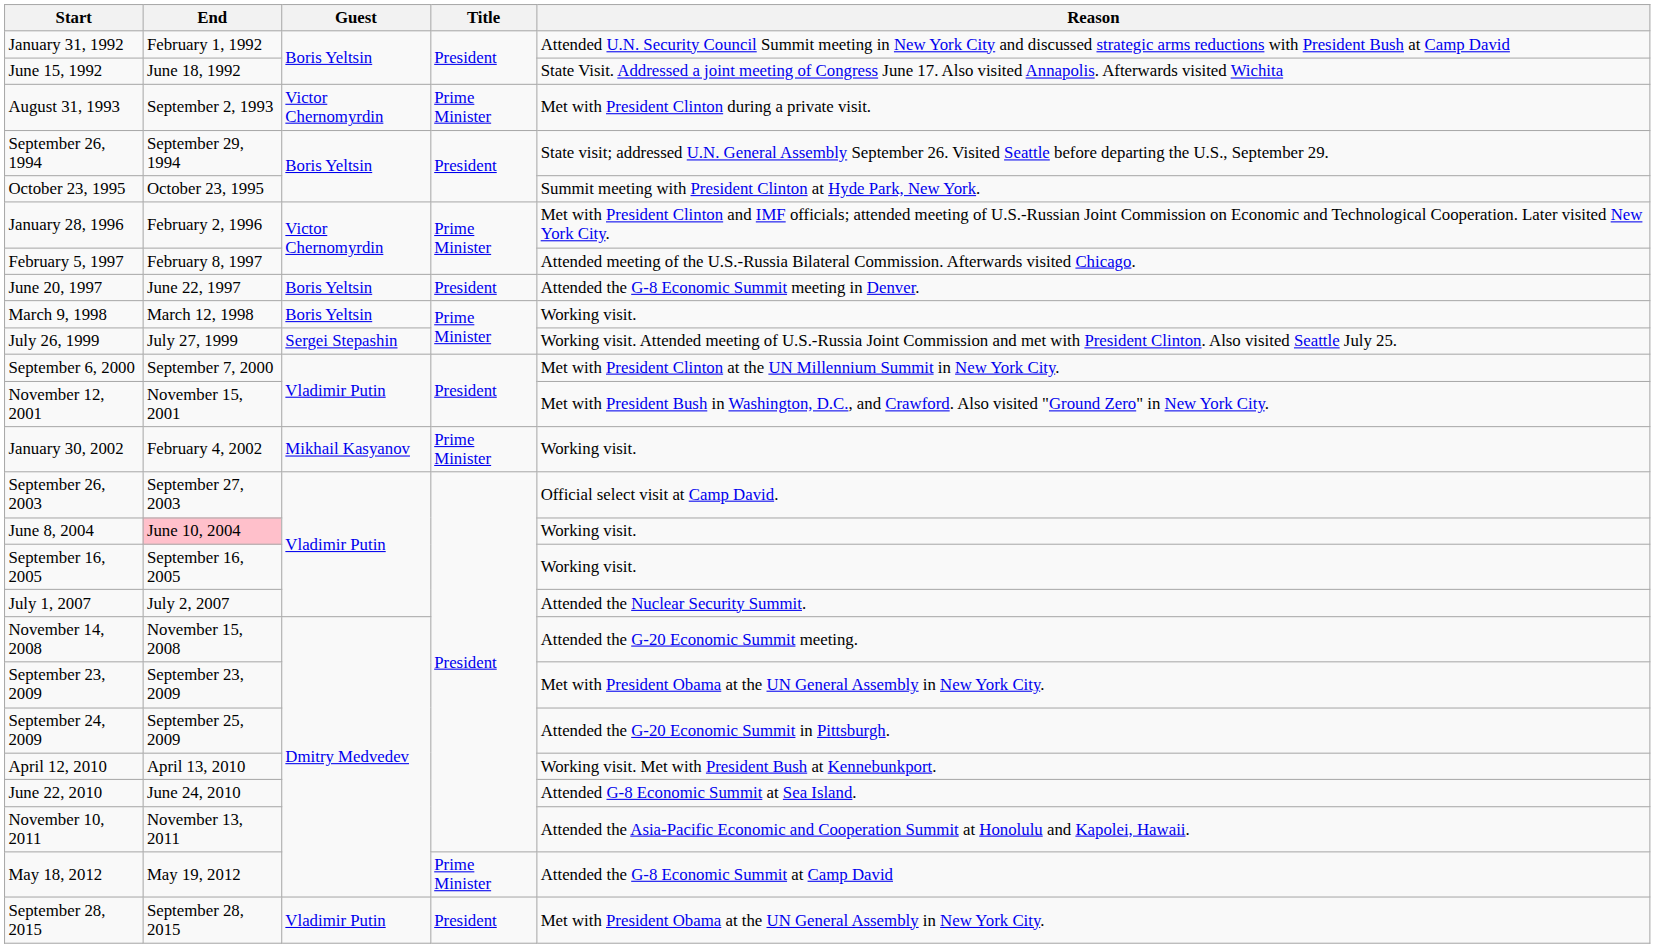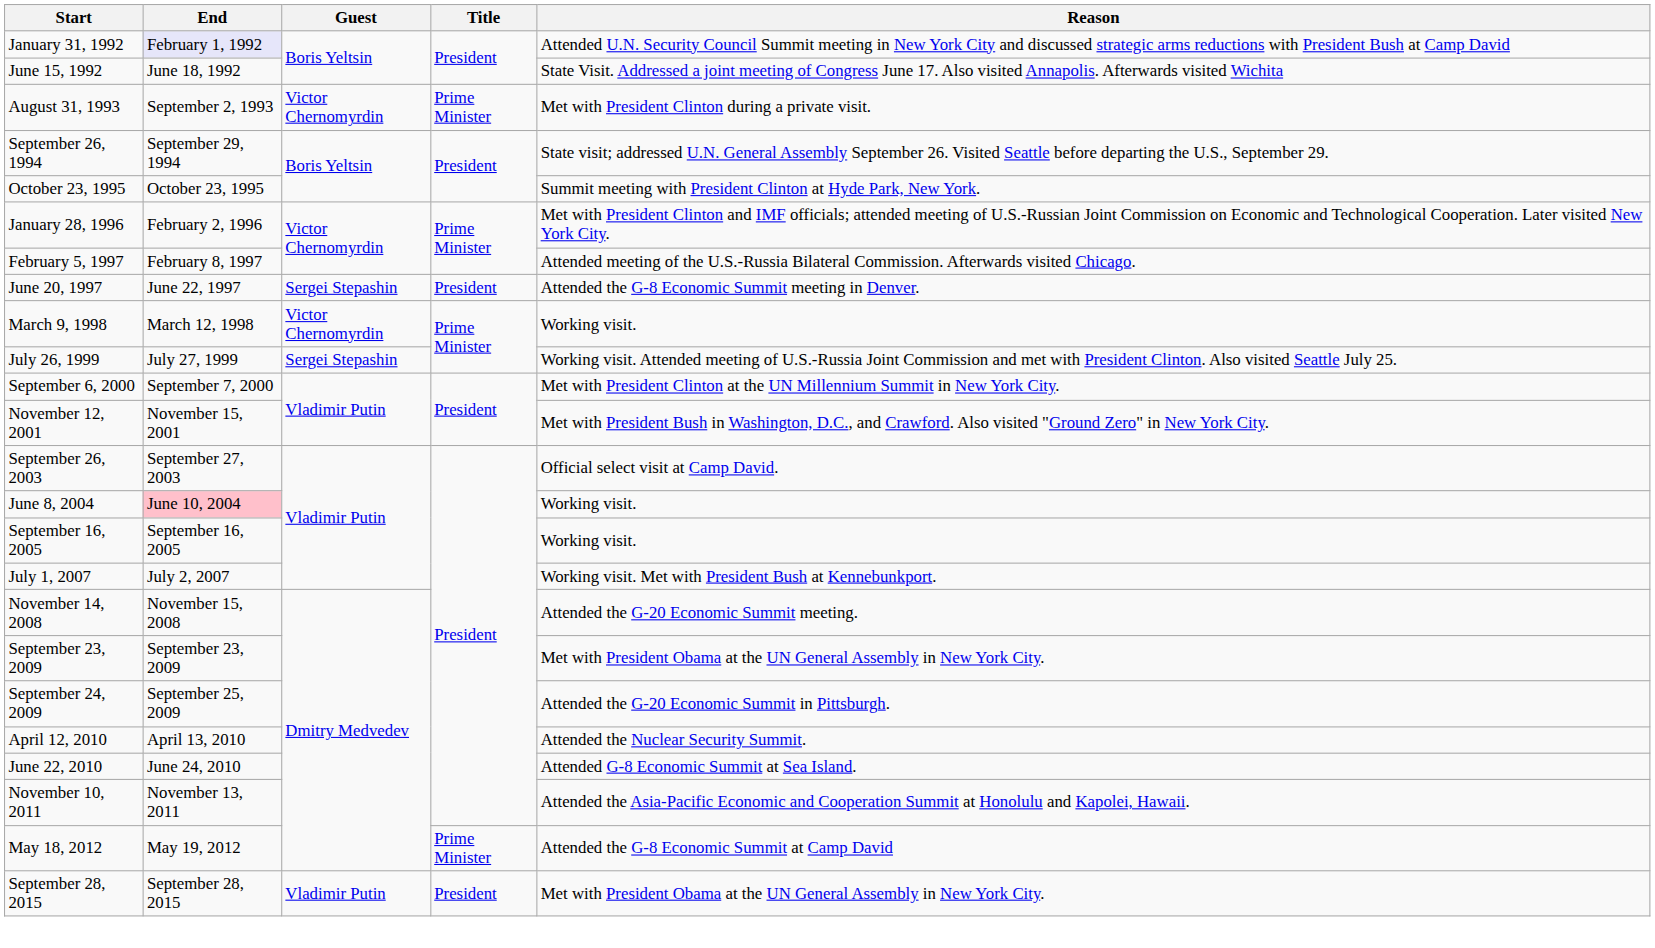(205, 44) no background -> (205, 44) lavender background
(329, 287) Boris Yeltsin -> (341, 287) Sergei Stepashin
(329, 314) Boris Yeltsin -> (334, 323) Victor Chernomyrdin
- row: (66, 449)
(673, 603) Attended the Nuclear Security Summit. -> (739, 576) Working visit. Met with President Bush at Kennebunkport.
(739, 766) Working visit. Met with President Bush at Kennebunkport. -> (673, 739) Attended the Nuclear Security Summit.
